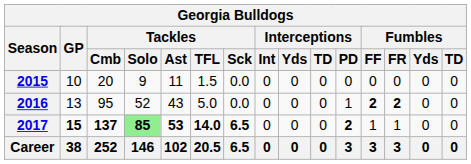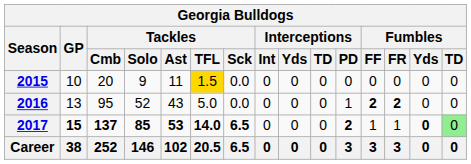(207, 81) no background -> (207, 81) gold background
(143, 125) lightgreen background -> (143, 125) no background
(426, 125) normal -> (426, 125) bold
(454, 125) no background -> (454, 125) lightgreen background
